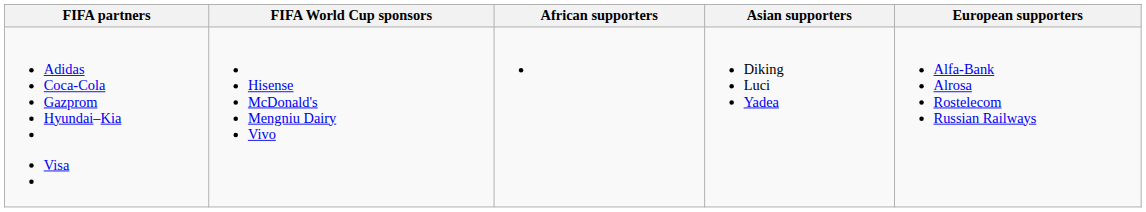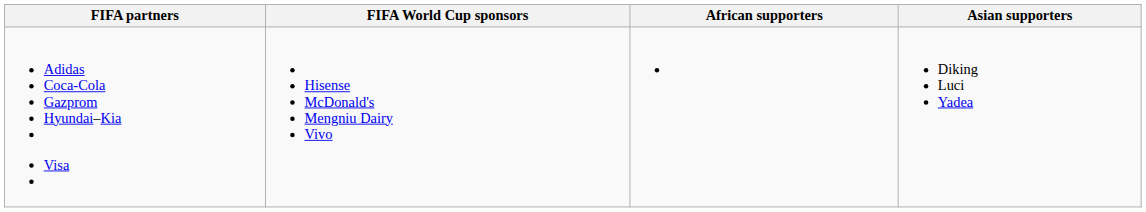- column: (1018, 15)
